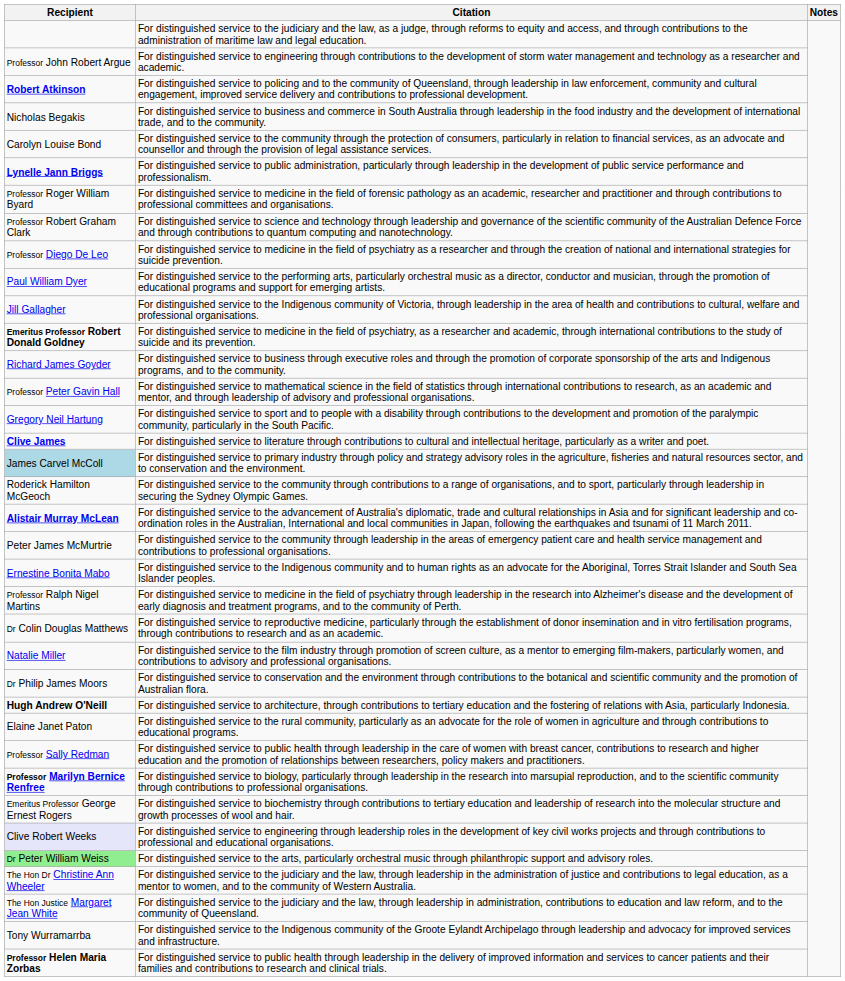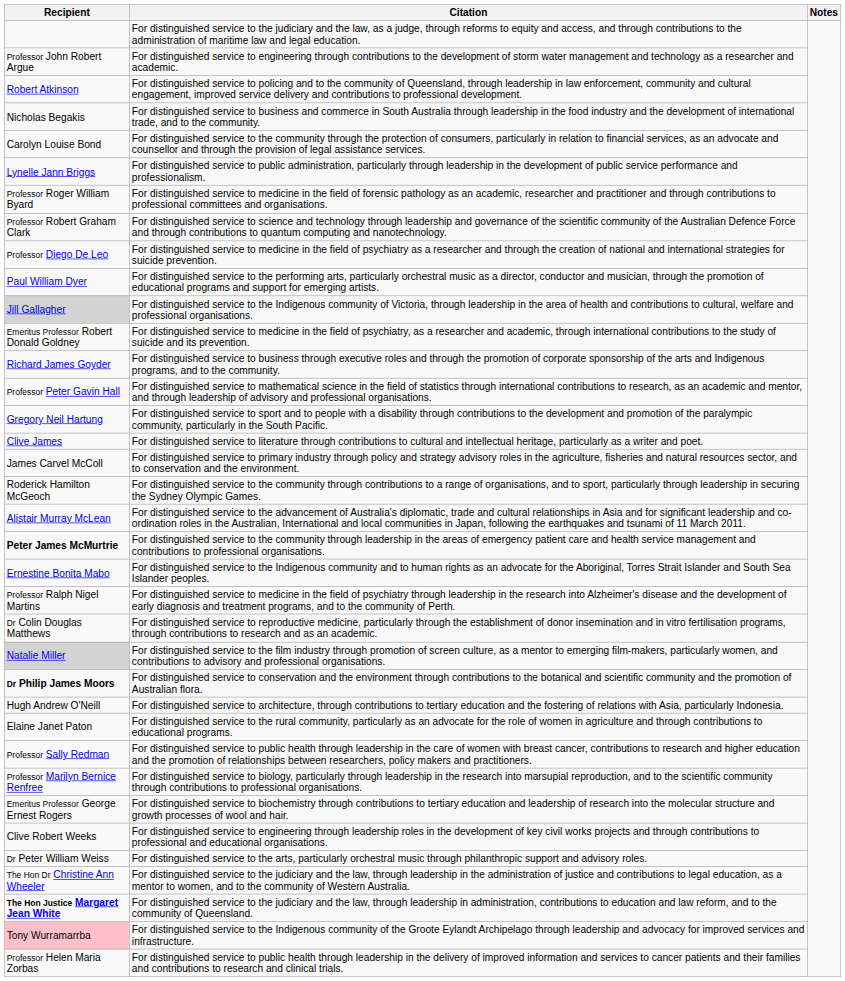(46, 89) bold -> (43, 89) normal
(55, 172) bold -> (51, 172) normal
(36, 310) no background -> (36, 310) lightgrey background
(64, 337) bold -> (59, 337) normal
(36, 441) bold -> (34, 441) normal
(55, 463) lightblue background -> (55, 463) no background
(63, 518) bold -> (59, 518) normal
(59, 546) normal -> (62, 546) bold
(36, 656) no background -> (36, 656) lightgrey background
(57, 683) normal -> (61, 683) bold
(57, 705) bold -> (53, 705) normal
(66, 782) bold -> (61, 782) normal
(52, 837) lavender background -> (52, 837) no background
(58, 859) lightgreen background -> (58, 859) no background
(59, 908) normal -> (62, 908) bold
(49, 936) no background -> (49, 936) pink background
(56, 963) bold -> (54, 963) normal
